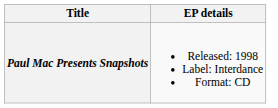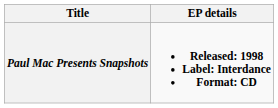(208, 69) normal -> (212, 69) bold
